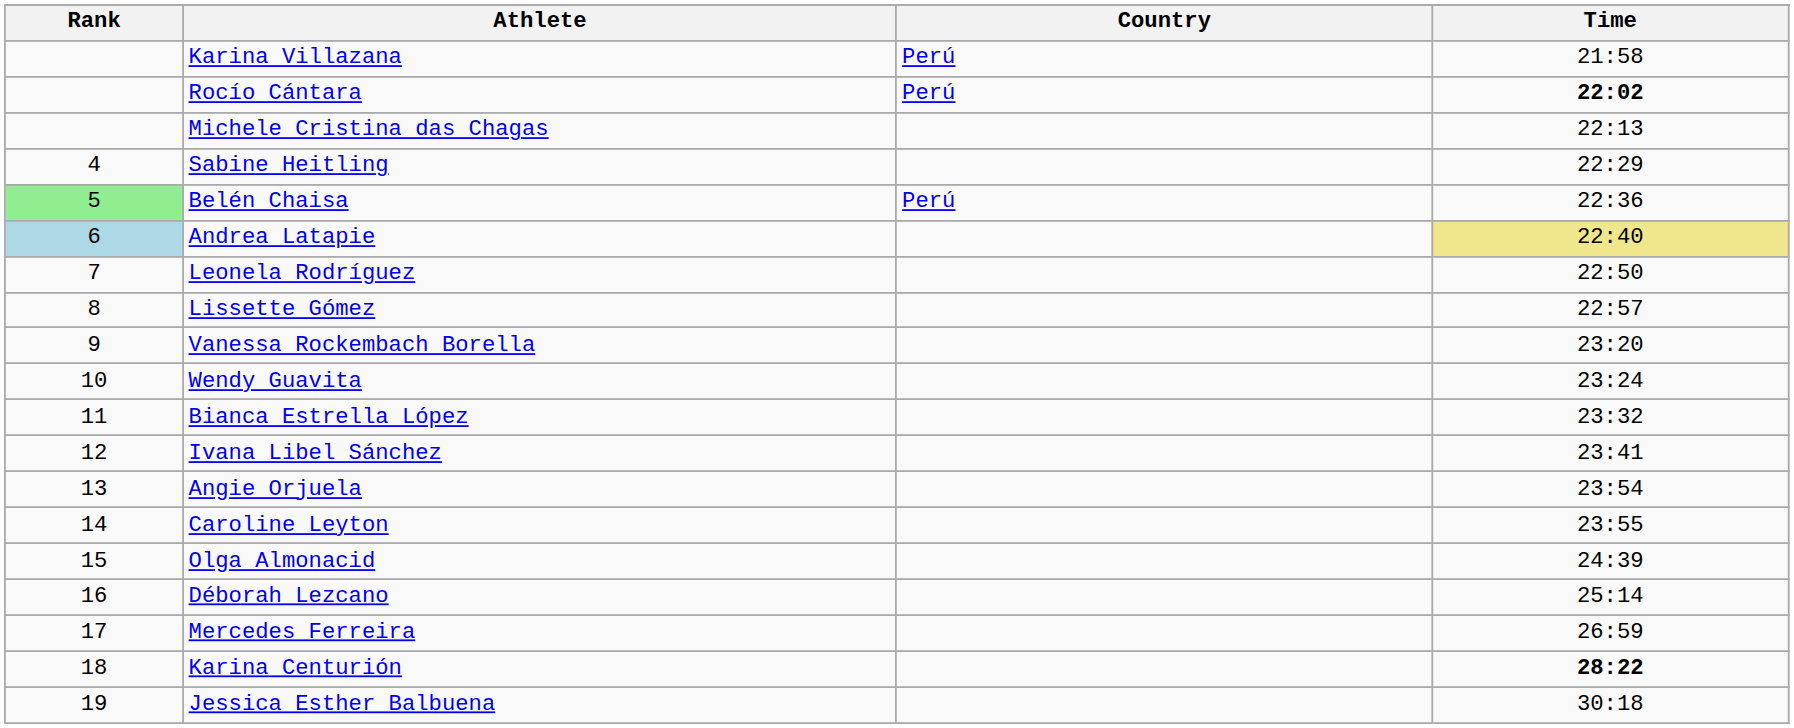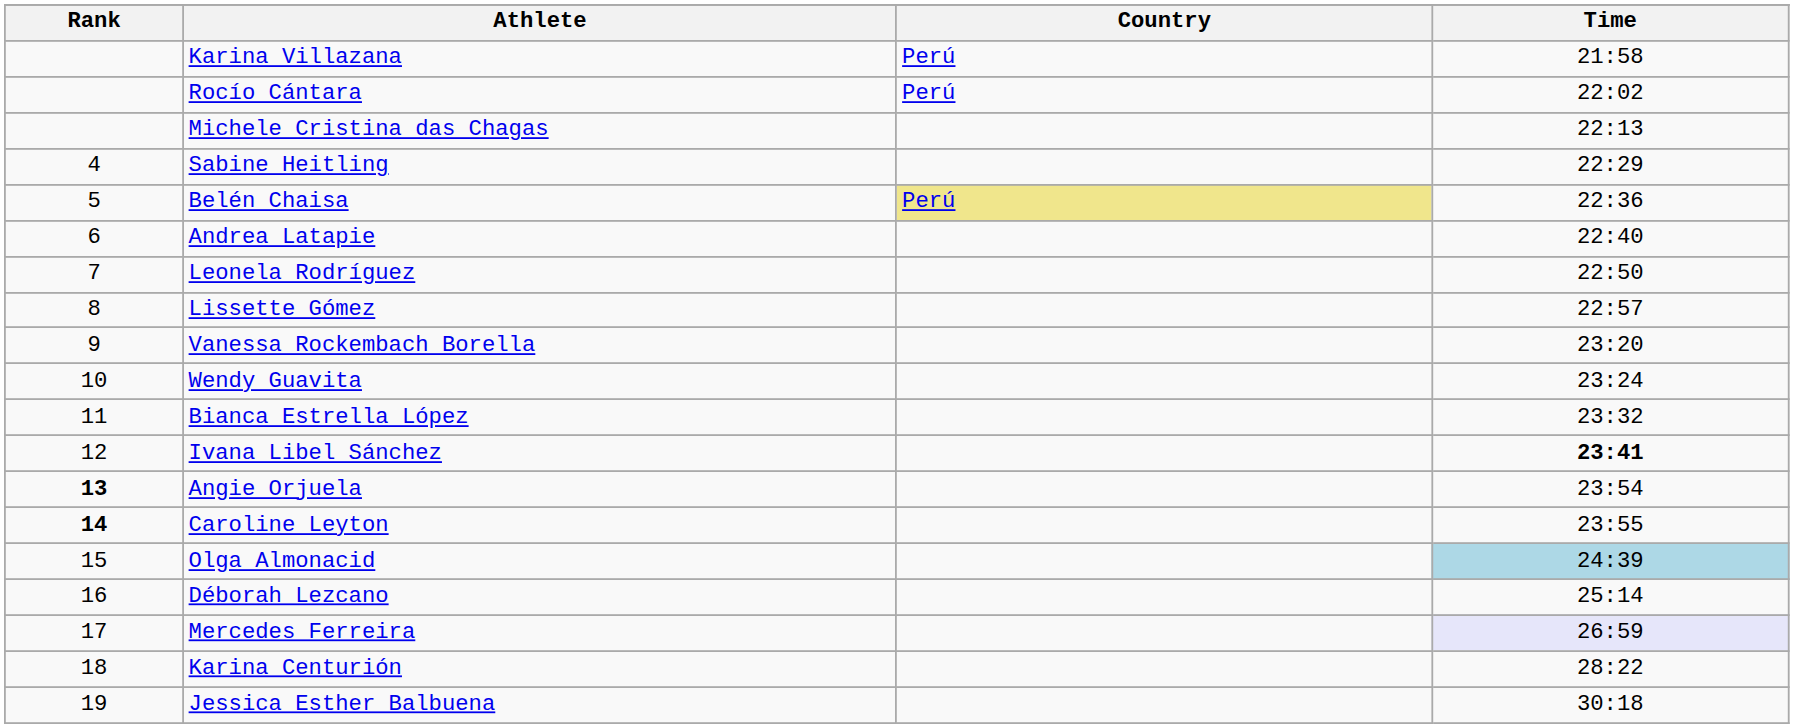(1610, 95) bold -> (1610, 95) normal
(94, 203) lightgreen background -> (94, 203) no background
(929, 203) no background -> (929, 203) khaki background
(94, 239) lightblue background -> (94, 239) no background
(1610, 239) khaki background -> (1610, 239) no background
(1610, 454) normal -> (1610, 454) bold
(94, 490) normal -> (94, 490) bold
(94, 526) normal -> (94, 526) bold
(1610, 561) no background -> (1610, 561) lightblue background
(1610, 633) no background -> (1610, 633) lavender background
(1610, 669) bold -> (1610, 669) normal
